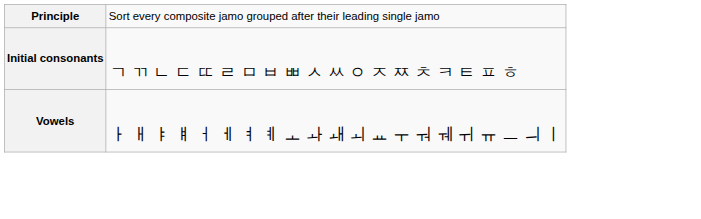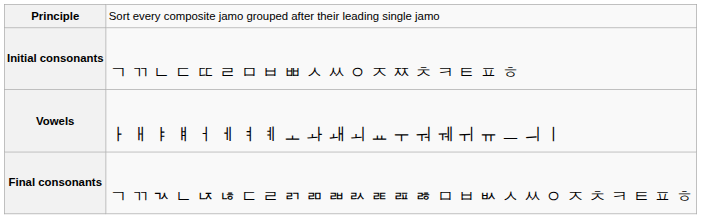+ row: (55, 183)
